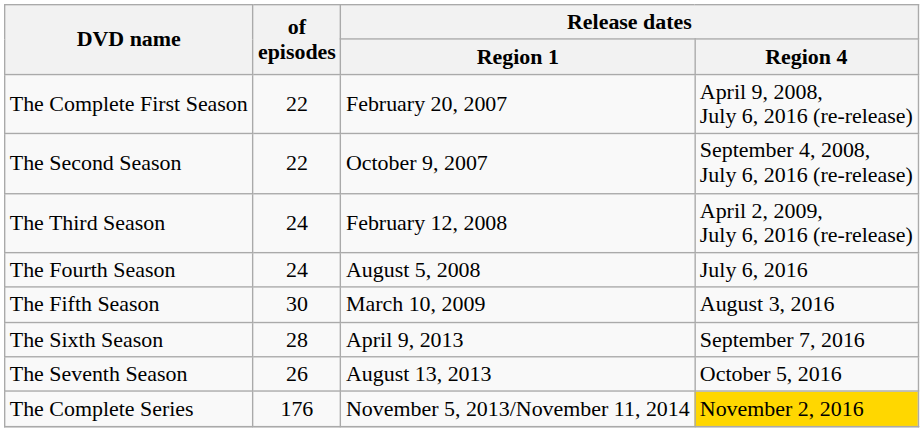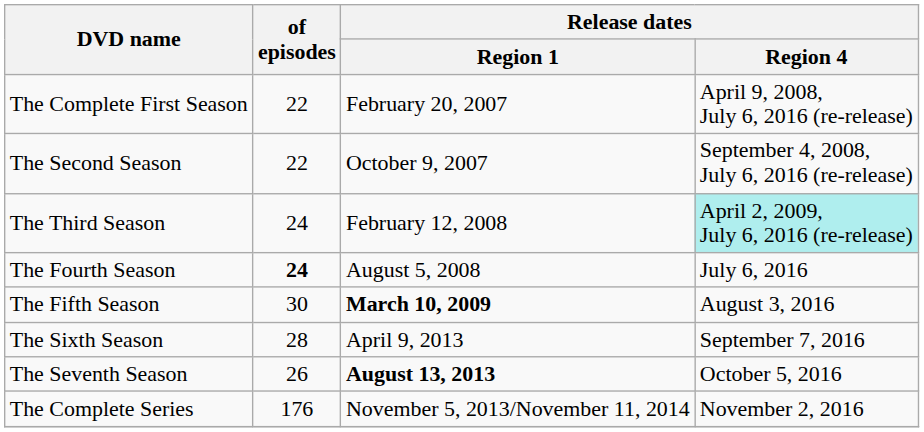(806, 222) no background -> (806, 222) paleturquoise background
(297, 269) normal -> (297, 269) bold
(416, 304) normal -> (419, 304) bold
(419, 373) normal -> (421, 373) bold
(782, 408) gold background -> (782, 408) no background
